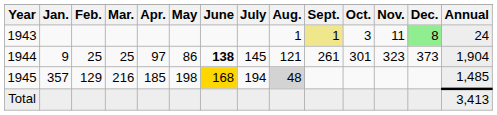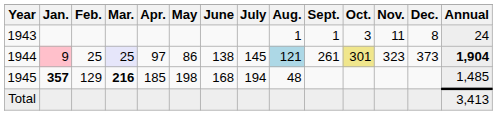(336, 35) khaki background -> (336, 35) no background
(435, 35) lightgreen background -> (435, 35) no background
(65, 56) no background -> (65, 56) pink background
(127, 56) no background -> (127, 56) lavender background
(223, 56) bold -> (223, 56) normal
(291, 56) no background -> (291, 56) lightblue background
(360, 56) no background -> (360, 56) khaki background
(473, 56) normal -> (473, 56) bold
(58, 77) normal -> (58, 77) bold
(123, 77) normal -> (123, 77) bold
(223, 77) gold background -> (223, 77) no background
(294, 77) lightgrey background -> (294, 77) no background
